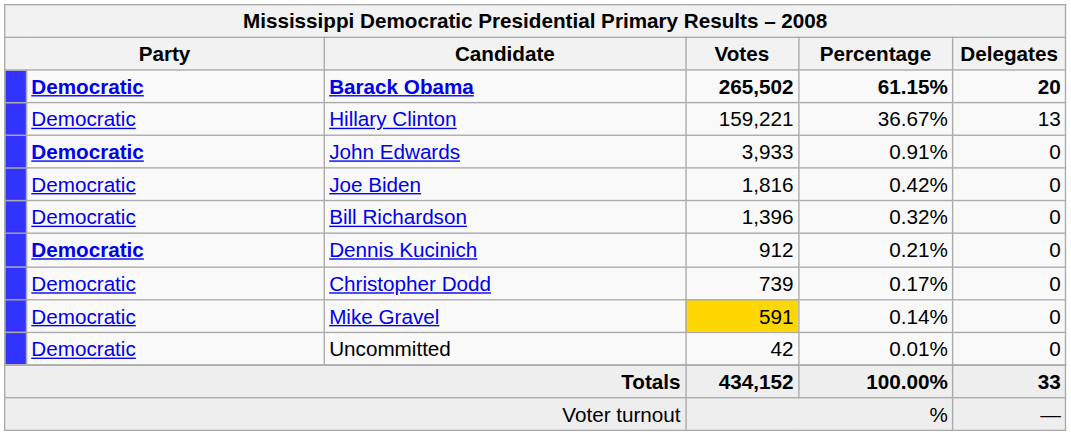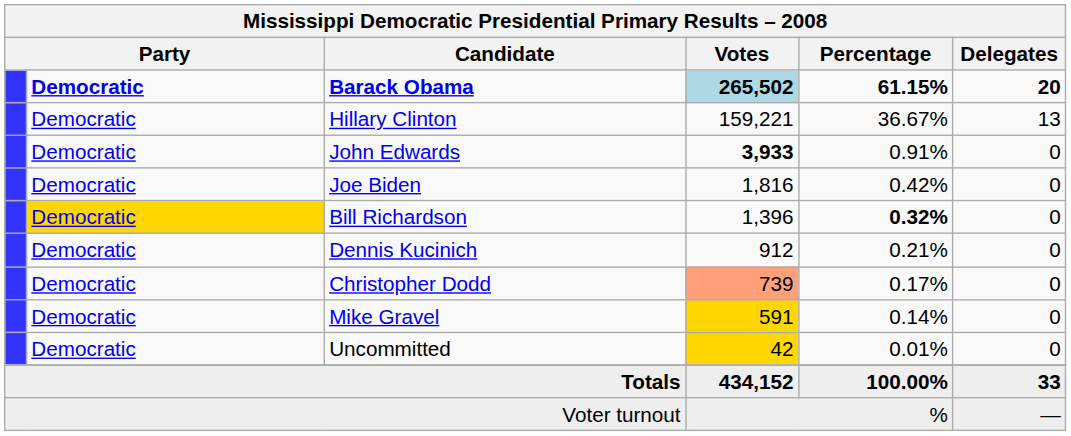(756, 87) no background -> (756, 87) lightblue background
(88, 152) bold -> (84, 152) normal
(768, 152) normal -> (768, 152) bold
(84, 218) no background -> (84, 218) gold background
(919, 218) normal -> (919, 218) bold
(88, 250) bold -> (84, 250) normal
(776, 283) no background -> (776, 283) lightsalmon background
(782, 348) no background -> (782, 348) gold background
